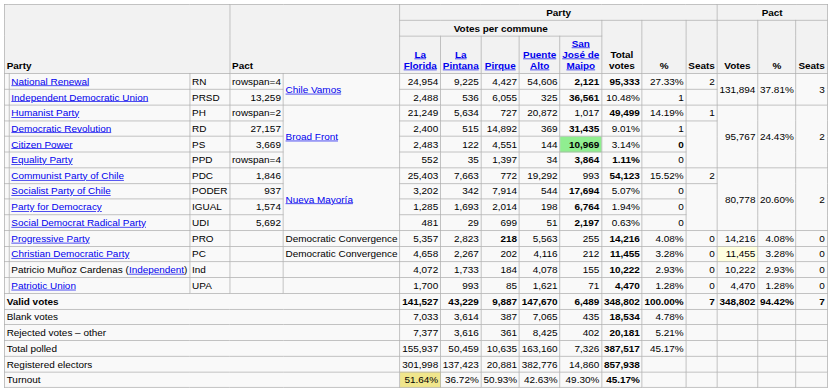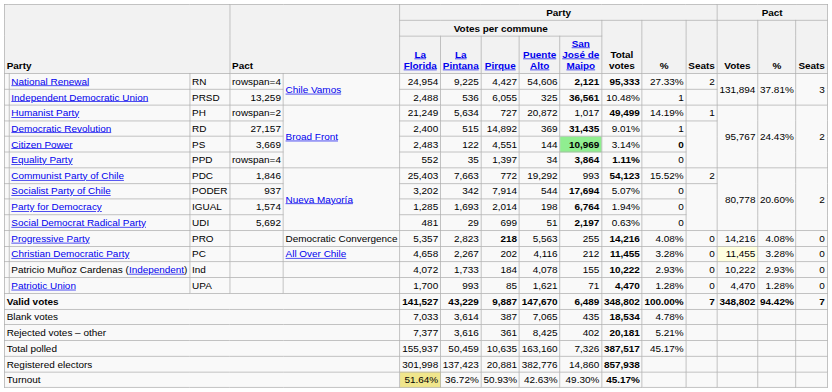(342, 254) Democratic Convergence -> (316, 254) All Over Chile
